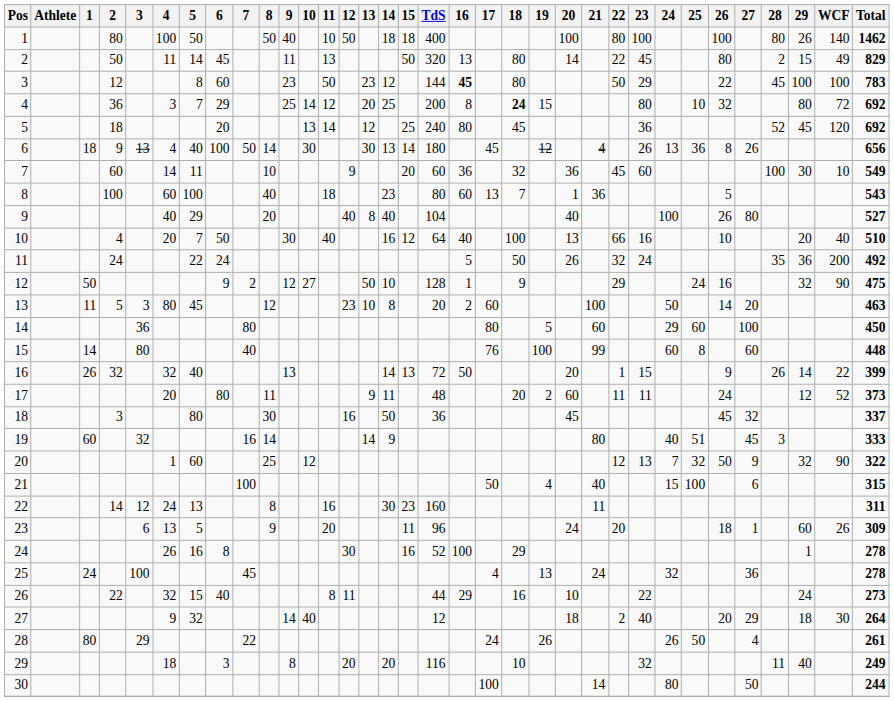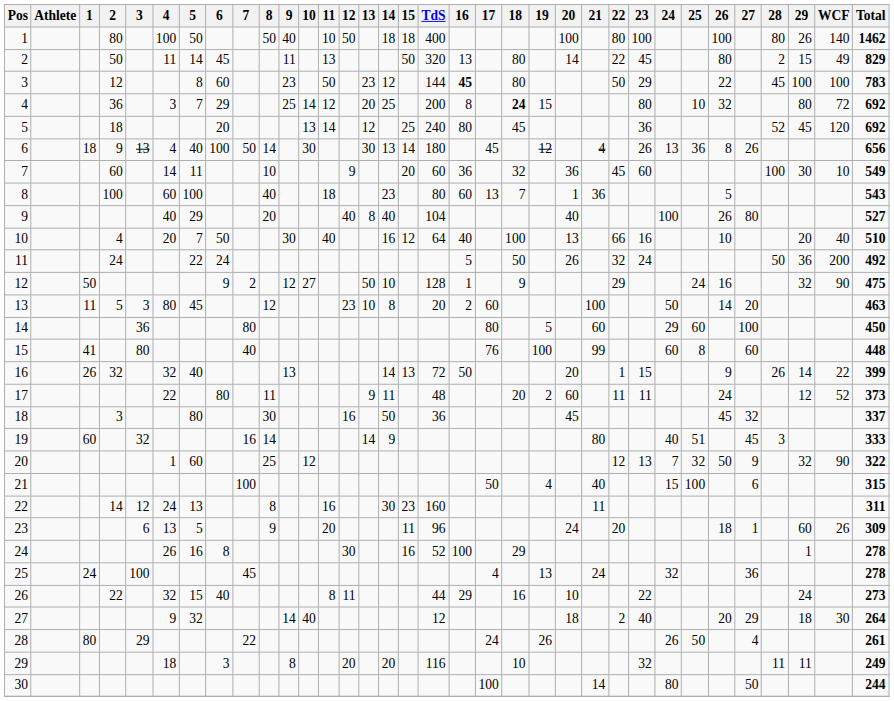(778, 261) 35 -> (778, 261) 50
(89, 350) 14 -> (89, 350) 41
(169, 395) 20 -> (169, 395) 22
(805, 663) 40 -> (805, 663) 11
